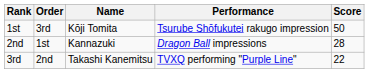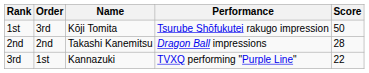(43, 44) 1st -> (44, 44) 2nd
(92, 44) Kannazuki -> (110, 44) Takashi Kanemitsu
(44, 60) 2nd -> (43, 60) 1st
(110, 60) Takashi Kanemitsu -> (92, 60) Kannazuki
